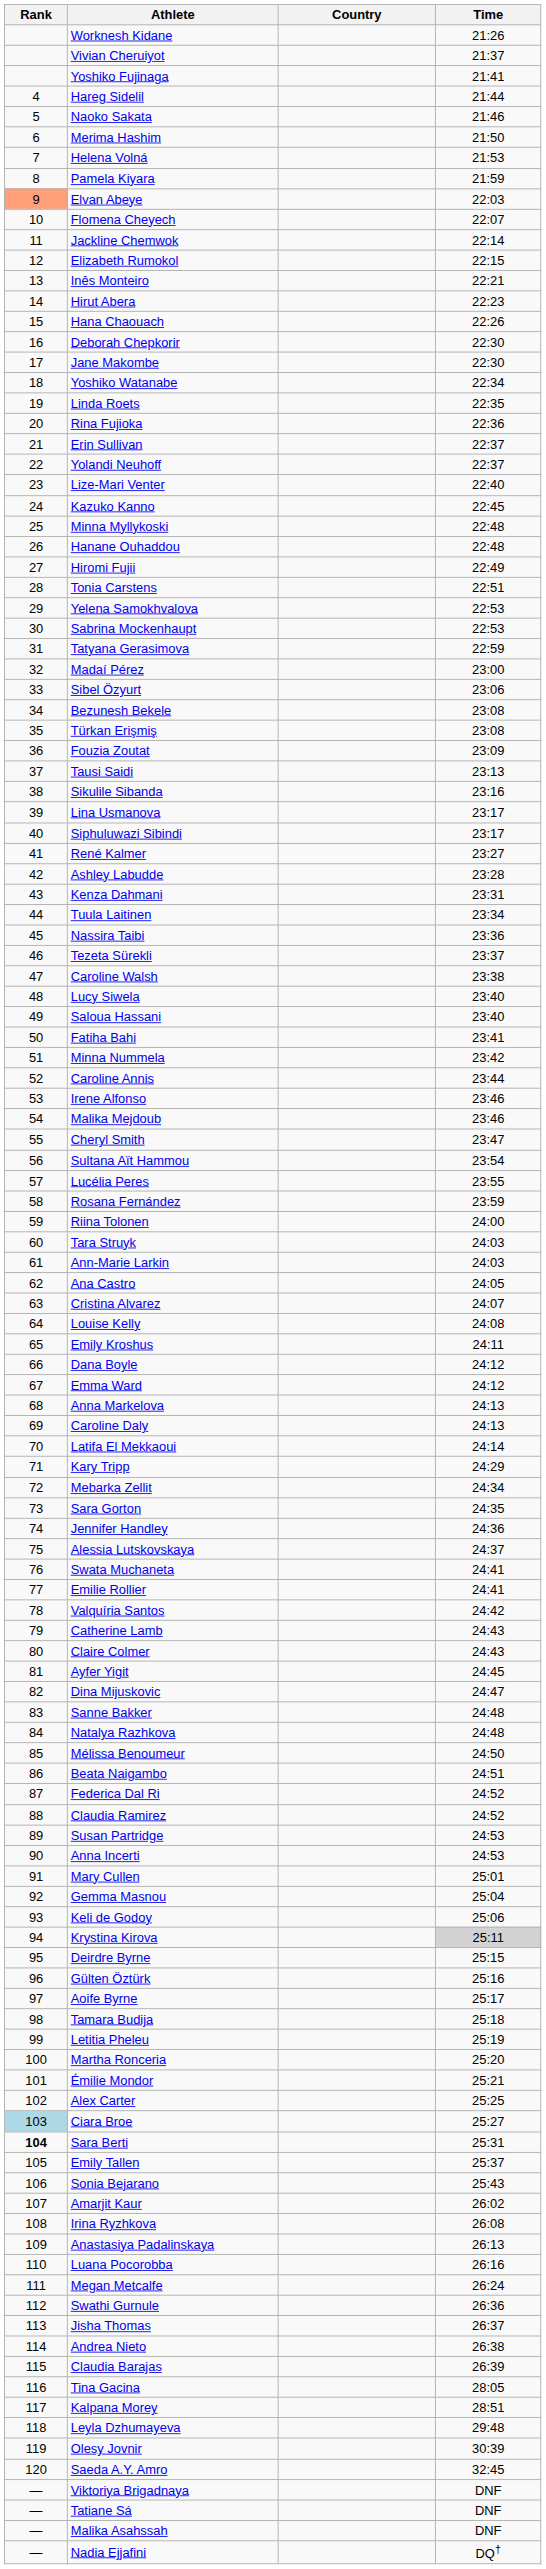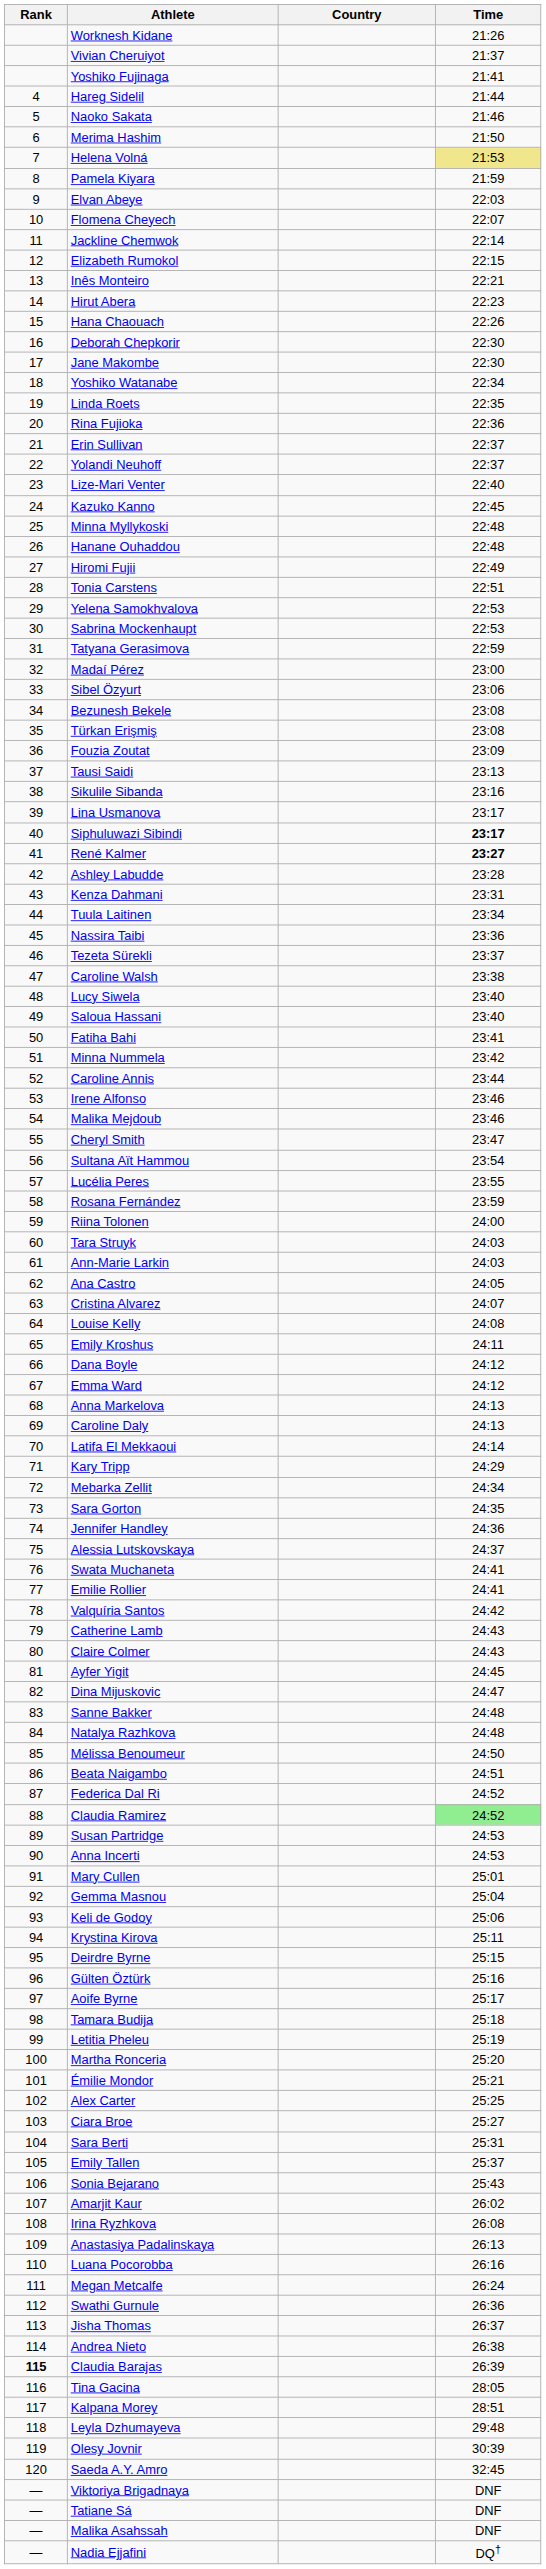(488, 158) no background -> (488, 158) khaki background
(36, 199) lightsalmon background -> (36, 199) no background
(488, 833) normal -> (488, 833) bold
(488, 853) normal -> (488, 853) bold
(488, 1815) no background -> (488, 1815) lightgreen background
(488, 1937) lightgrey background -> (488, 1937) no background
(36, 2122) lightblue background -> (36, 2122) no background
(36, 2142) bold -> (36, 2142) normal
(36, 2367) normal -> (36, 2367) bold
